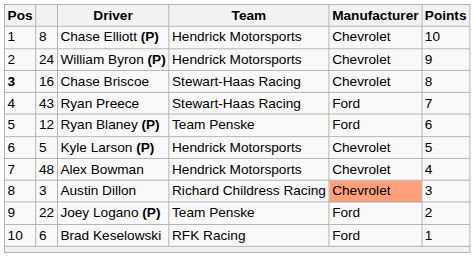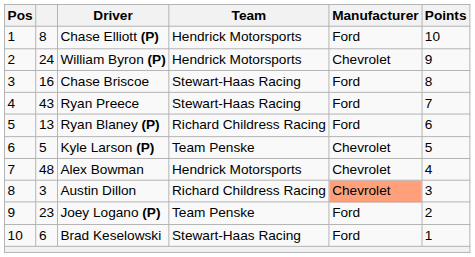(361, 37) Chevrolet -> (346, 37) Ford
(11, 81) bold -> (11, 81) normal
(361, 81) Chevrolet -> (346, 81) Ford
(46, 124) 12 -> (46, 124) 13
(213, 124) Team Penske -> (249, 124) Richard Childress Racing
(237, 146) Hendrick Motorsports -> (213, 146) Team Penske
(46, 212) 22 -> (46, 212) 23
(209, 234) RFK Racing -> (236, 234) Stewart-Haas Racing
